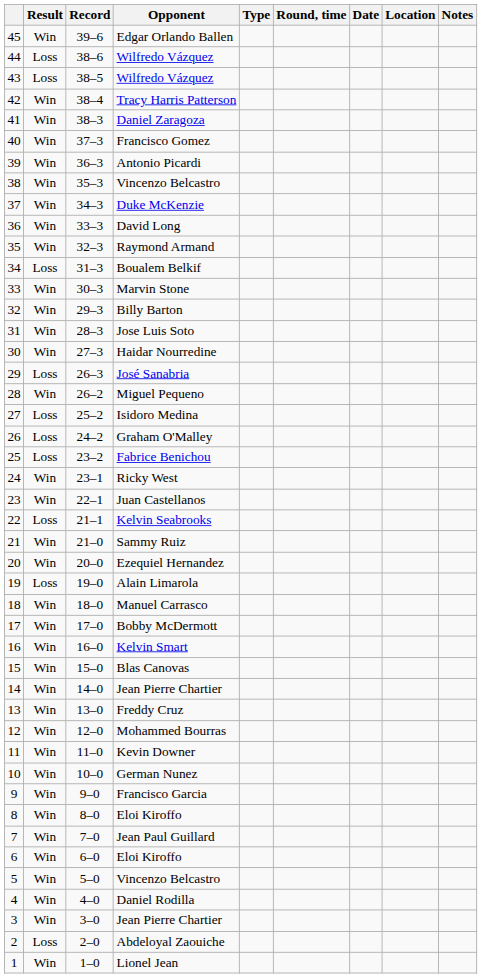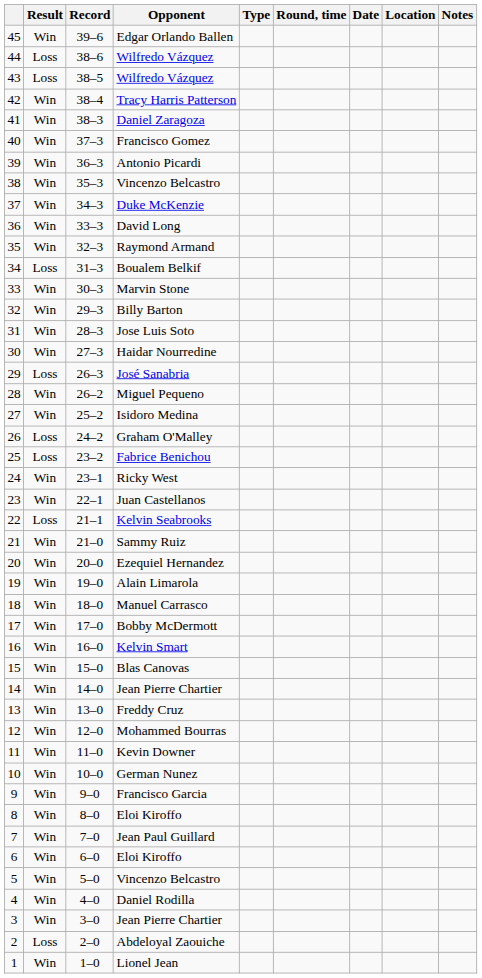(45, 415) Loss -> (45, 415) Win
(45, 583) Loss -> (45, 583) Win
